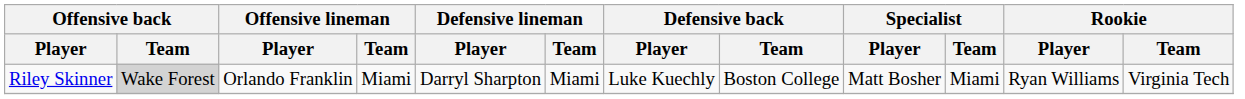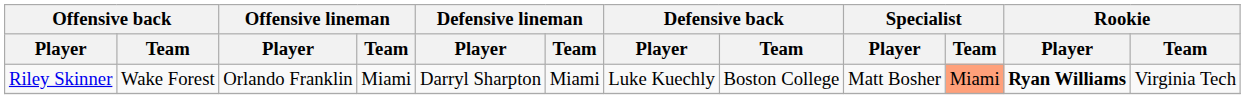(168, 78) lightgrey background -> (168, 78) no background
(975, 78) no background -> (975, 78) lightsalmon background
(1064, 78) normal -> (1067, 78) bold
